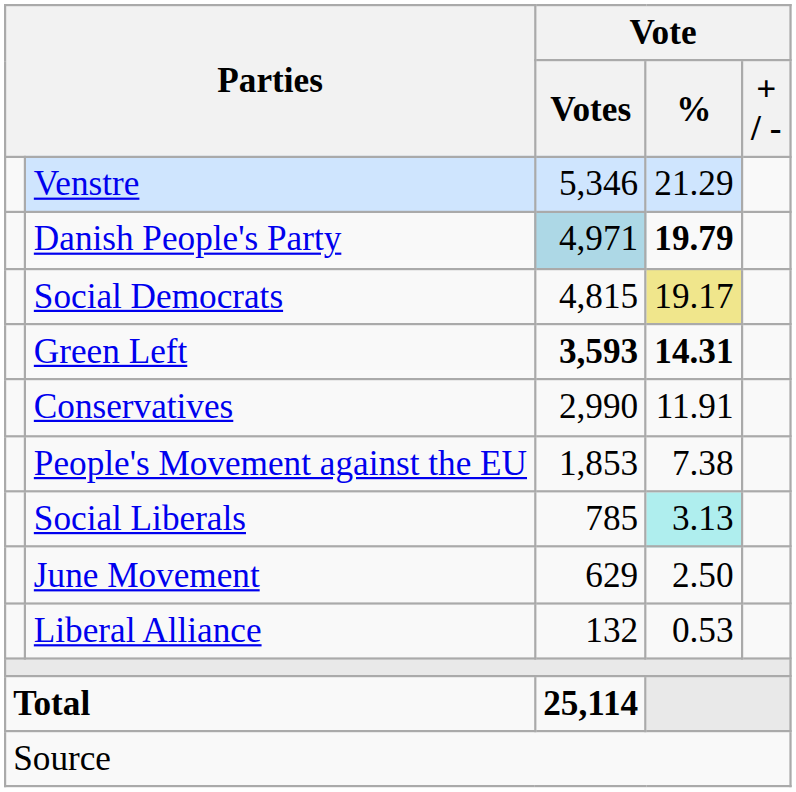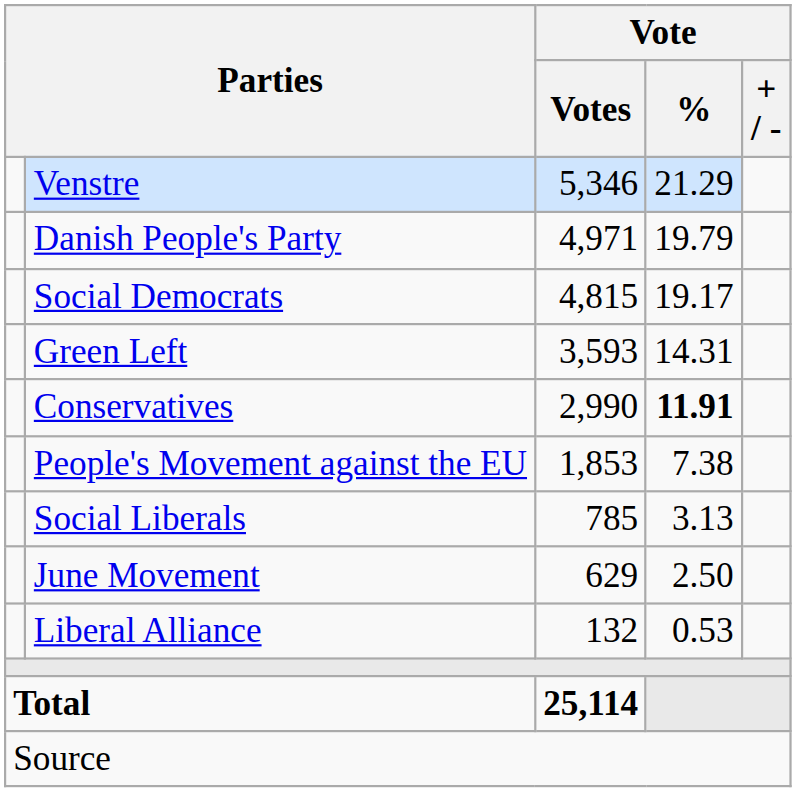(599, 239) lightblue background -> (599, 239) no background
(694, 239) bold -> (694, 239) normal
(694, 295) khaki background -> (694, 295) no background
(599, 351) bold -> (599, 351) normal
(694, 351) bold -> (694, 351) normal
(695, 406) normal -> (695, 406) bold
(703, 518) paleturquoise background -> (703, 518) no background
